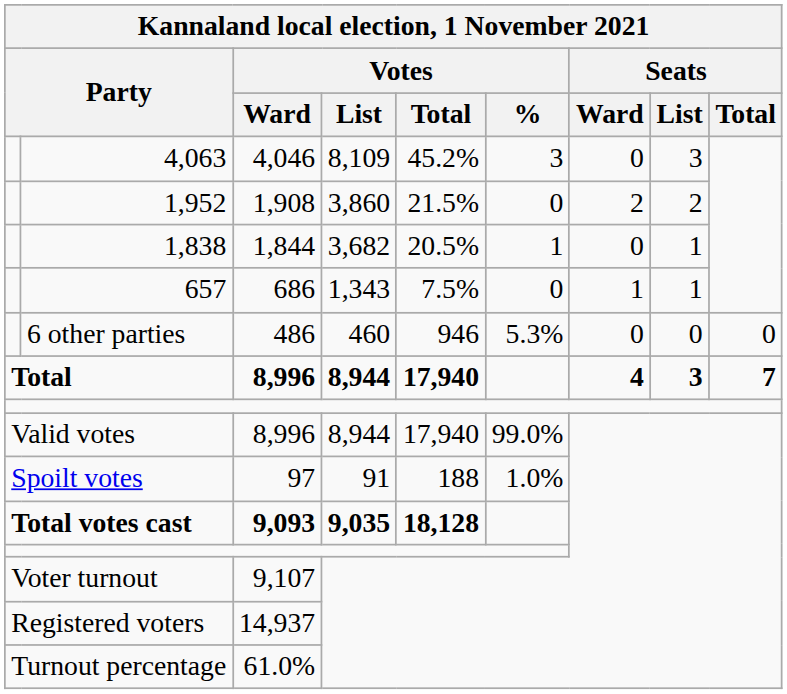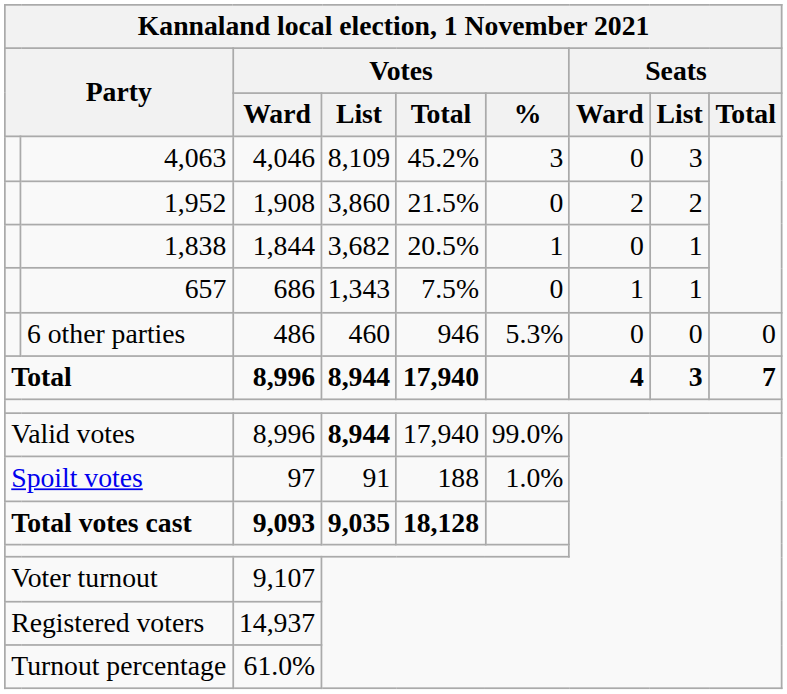(359, 434) normal -> (359, 434) bold
